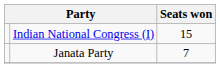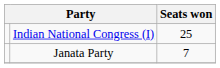(186, 33) 15 -> (186, 33) 25
